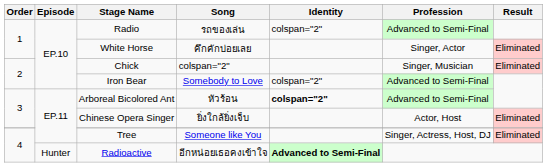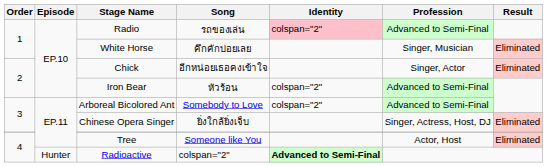(297, 29) no background -> (297, 29) pink background
(438, 48) Singer, Actor -> (438, 48) Singer, Musician
(204, 66) colspan="2" -> (223, 68) อีกหน่อยเธอคงเข้าใจ
(438, 66) Singer, Musician -> (438, 68) Singer, Actor
(223, 81) Somebody to Love -> (223, 88) หัวร้อน
(223, 99) หัวร้อน -> (223, 105) Somebody to Love
(300, 98) bold -> (297, 105) normal
(438, 118) Actor, Host -> (438, 122) Singer, Actress, Host, DJ
(438, 135) Singer, Actress, Host, DJ -> (438, 139) Actor, Host
(223, 153) อีกหน่อยเธอคงเข้าใจ -> (204, 154) colspan="2"
